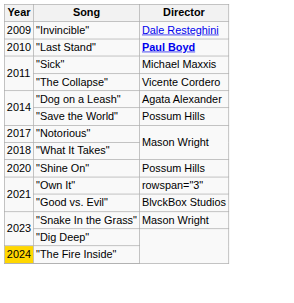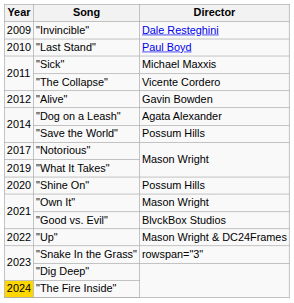(169, 47) bold -> (167, 47) normal
+ row: (52, 99)
(19, 151) 2018 -> (19, 168) 2019
(173, 185) rowspan="3" -> (175, 202) Mason Wright
+ row: (47, 237)
(175, 220) Mason Wright -> (173, 254) rowspan="3"
